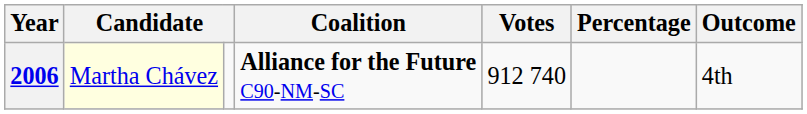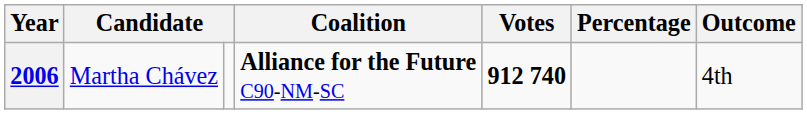(144, 75) lightyellow background -> (144, 75) no background
(527, 75) normal -> (527, 75) bold
